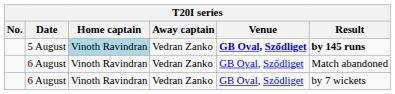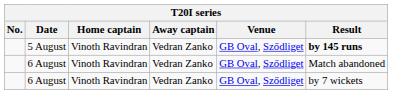(109, 47) lightblue background -> (109, 47) no background
(263, 47) bold -> (261, 47) normal
